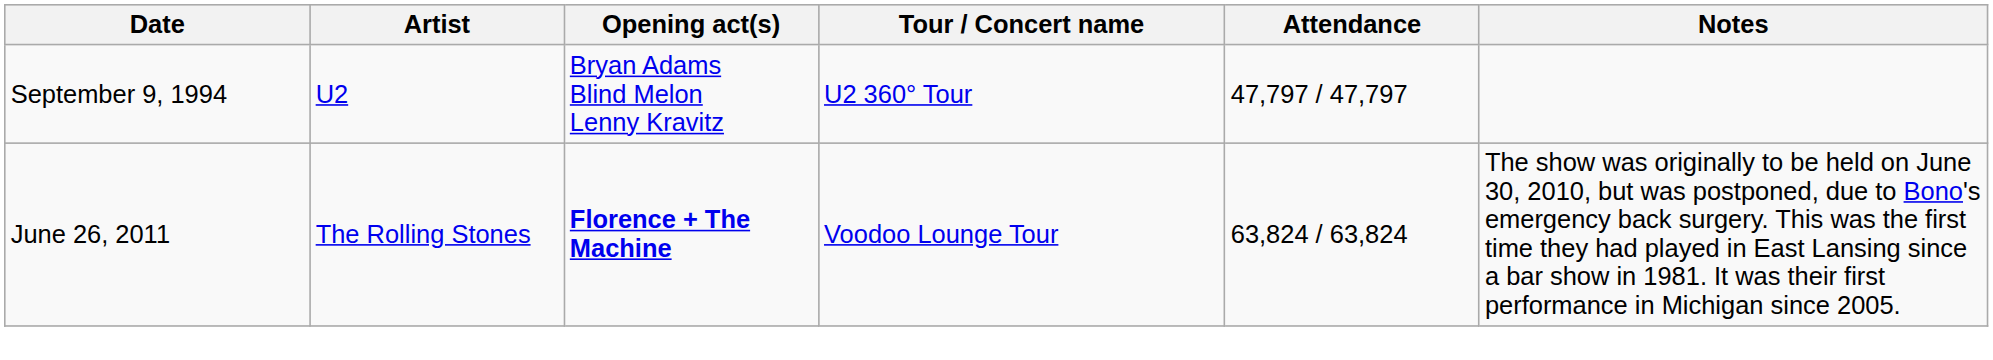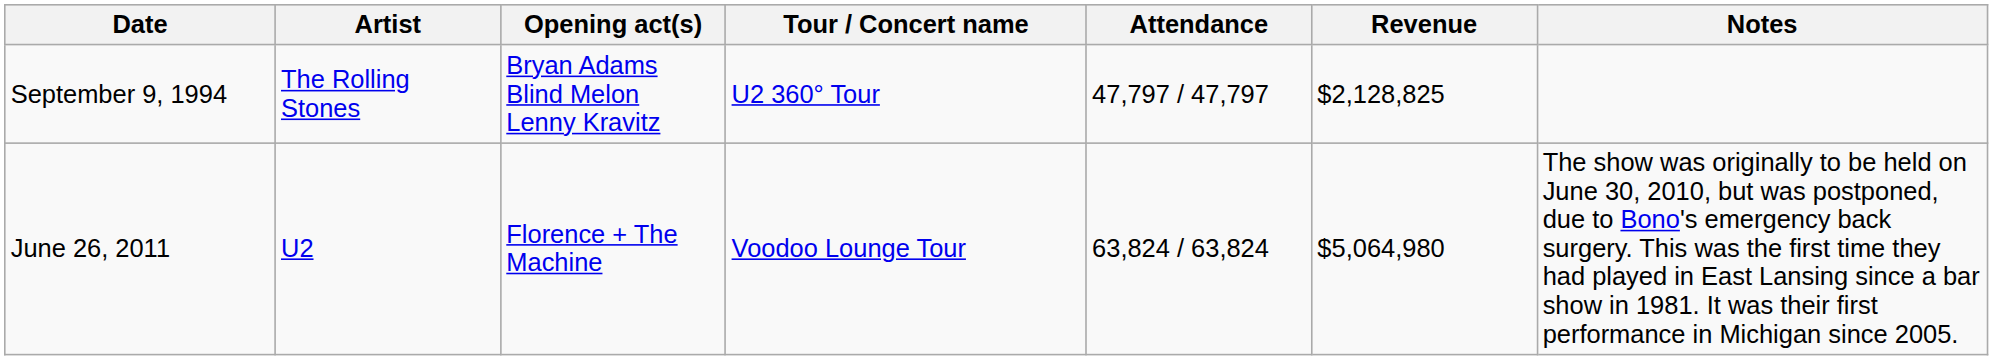+ column: (1424, 24)
(332, 93) U2 -> (345, 93) The Rolling Stones
(423, 234) The Rolling Stones -> (297, 248) U2
(660, 234) bold -> (592, 248) normal
